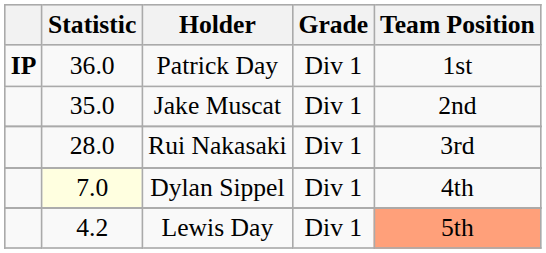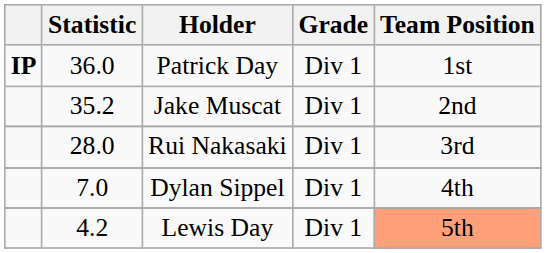(92, 106) 35.0 -> (92, 106) 35.2
(92, 187) lightyellow background -> (92, 187) no background
